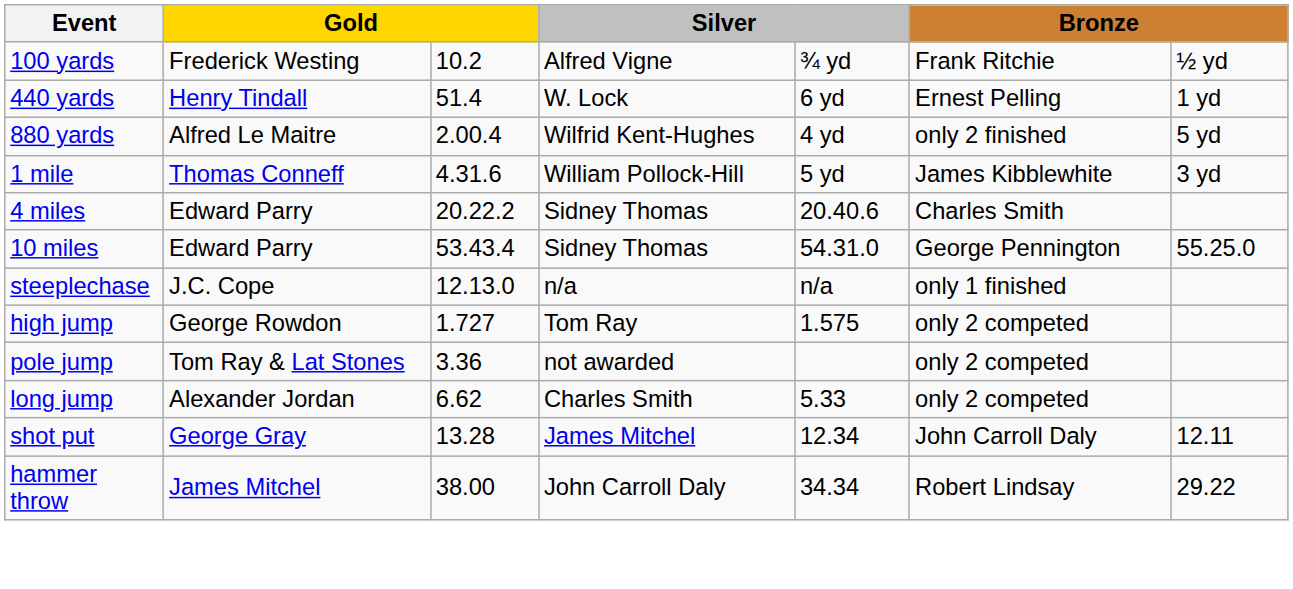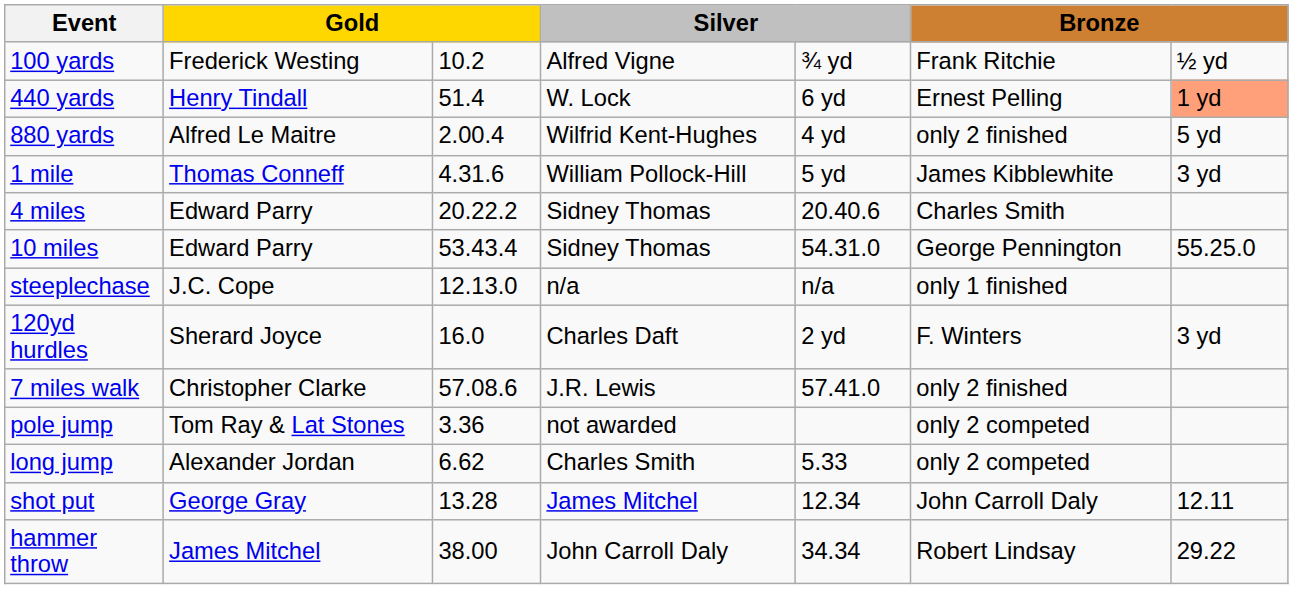(1199, 98) no background -> (1199, 98) lightsalmon background
+ row: (49, 337)
+ row: (75, 387)
- row: (62, 323)
